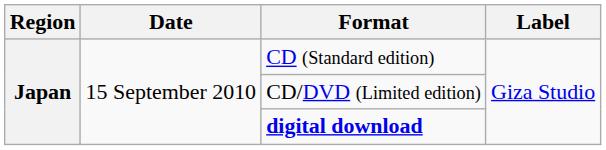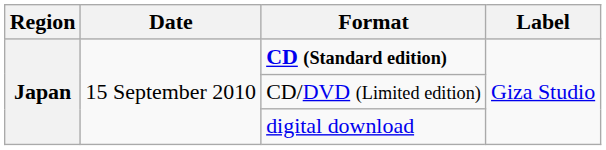(350, 56) normal -> (357, 56) bold
(344, 126) bold -> (340, 126) normal
